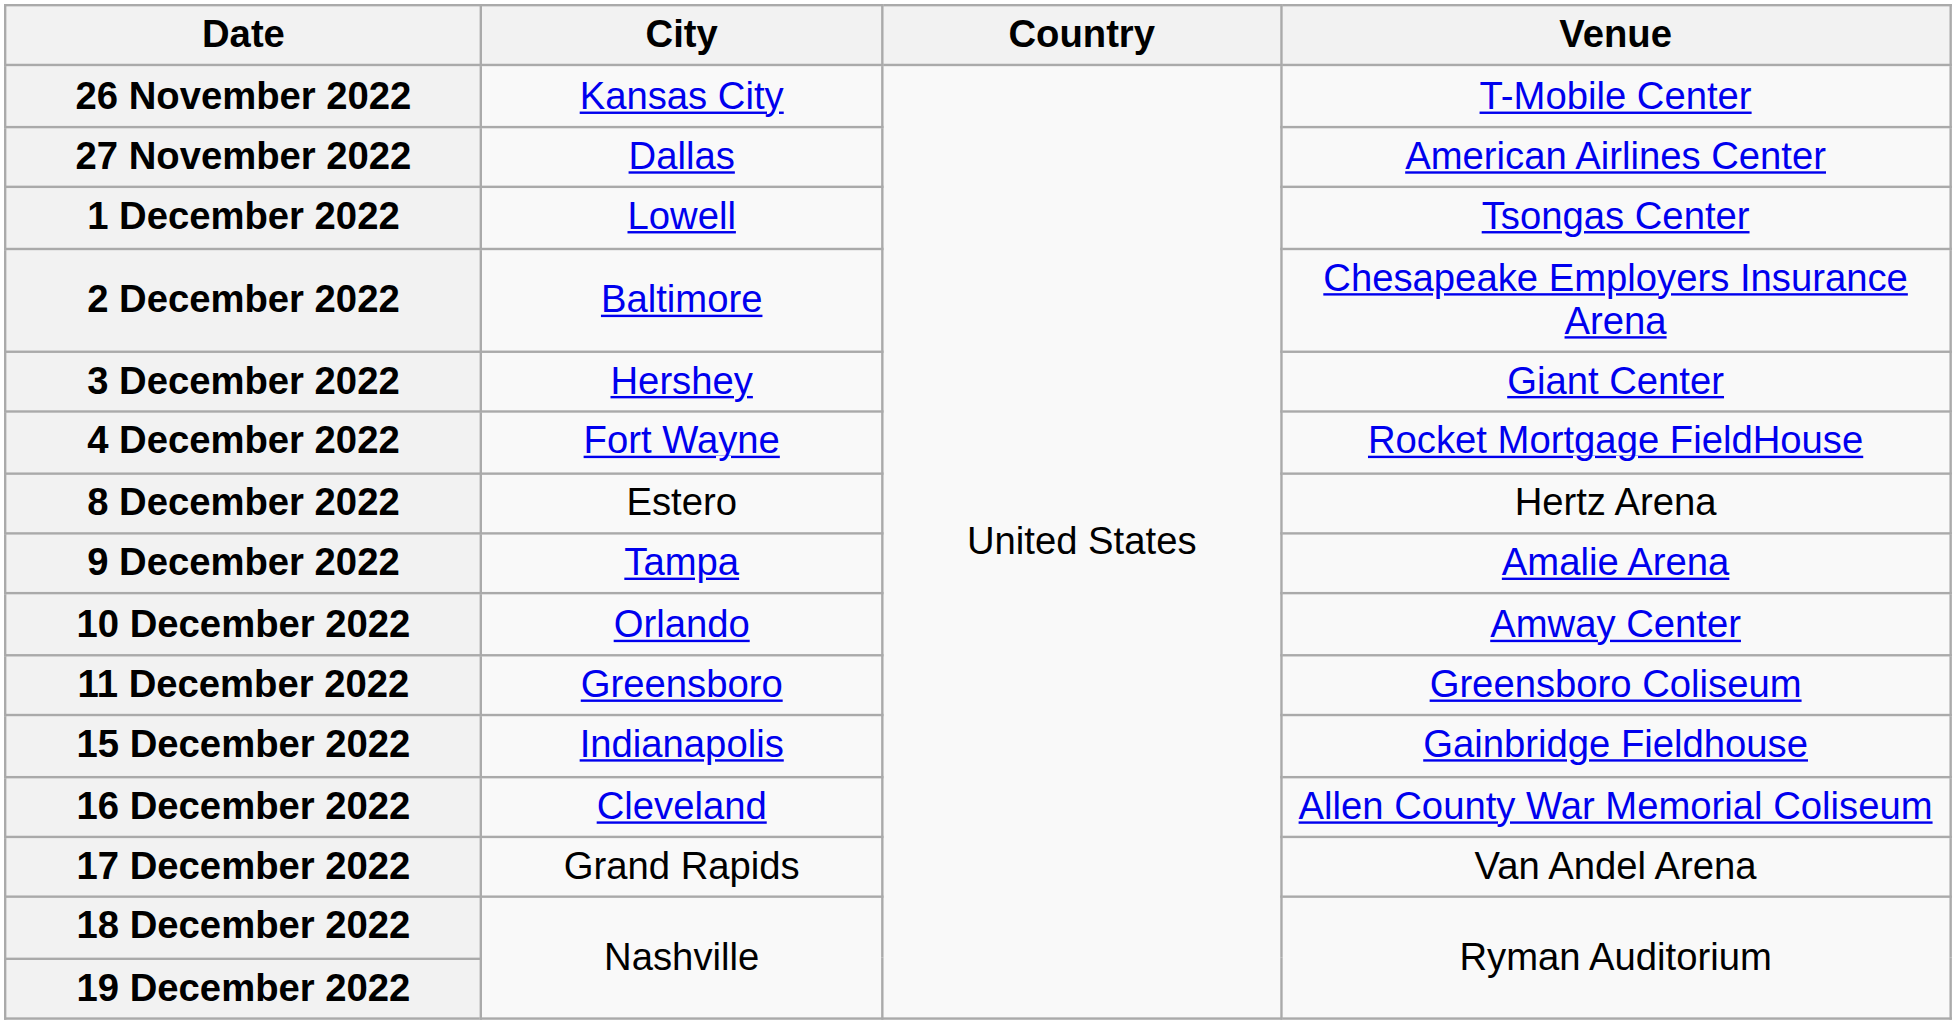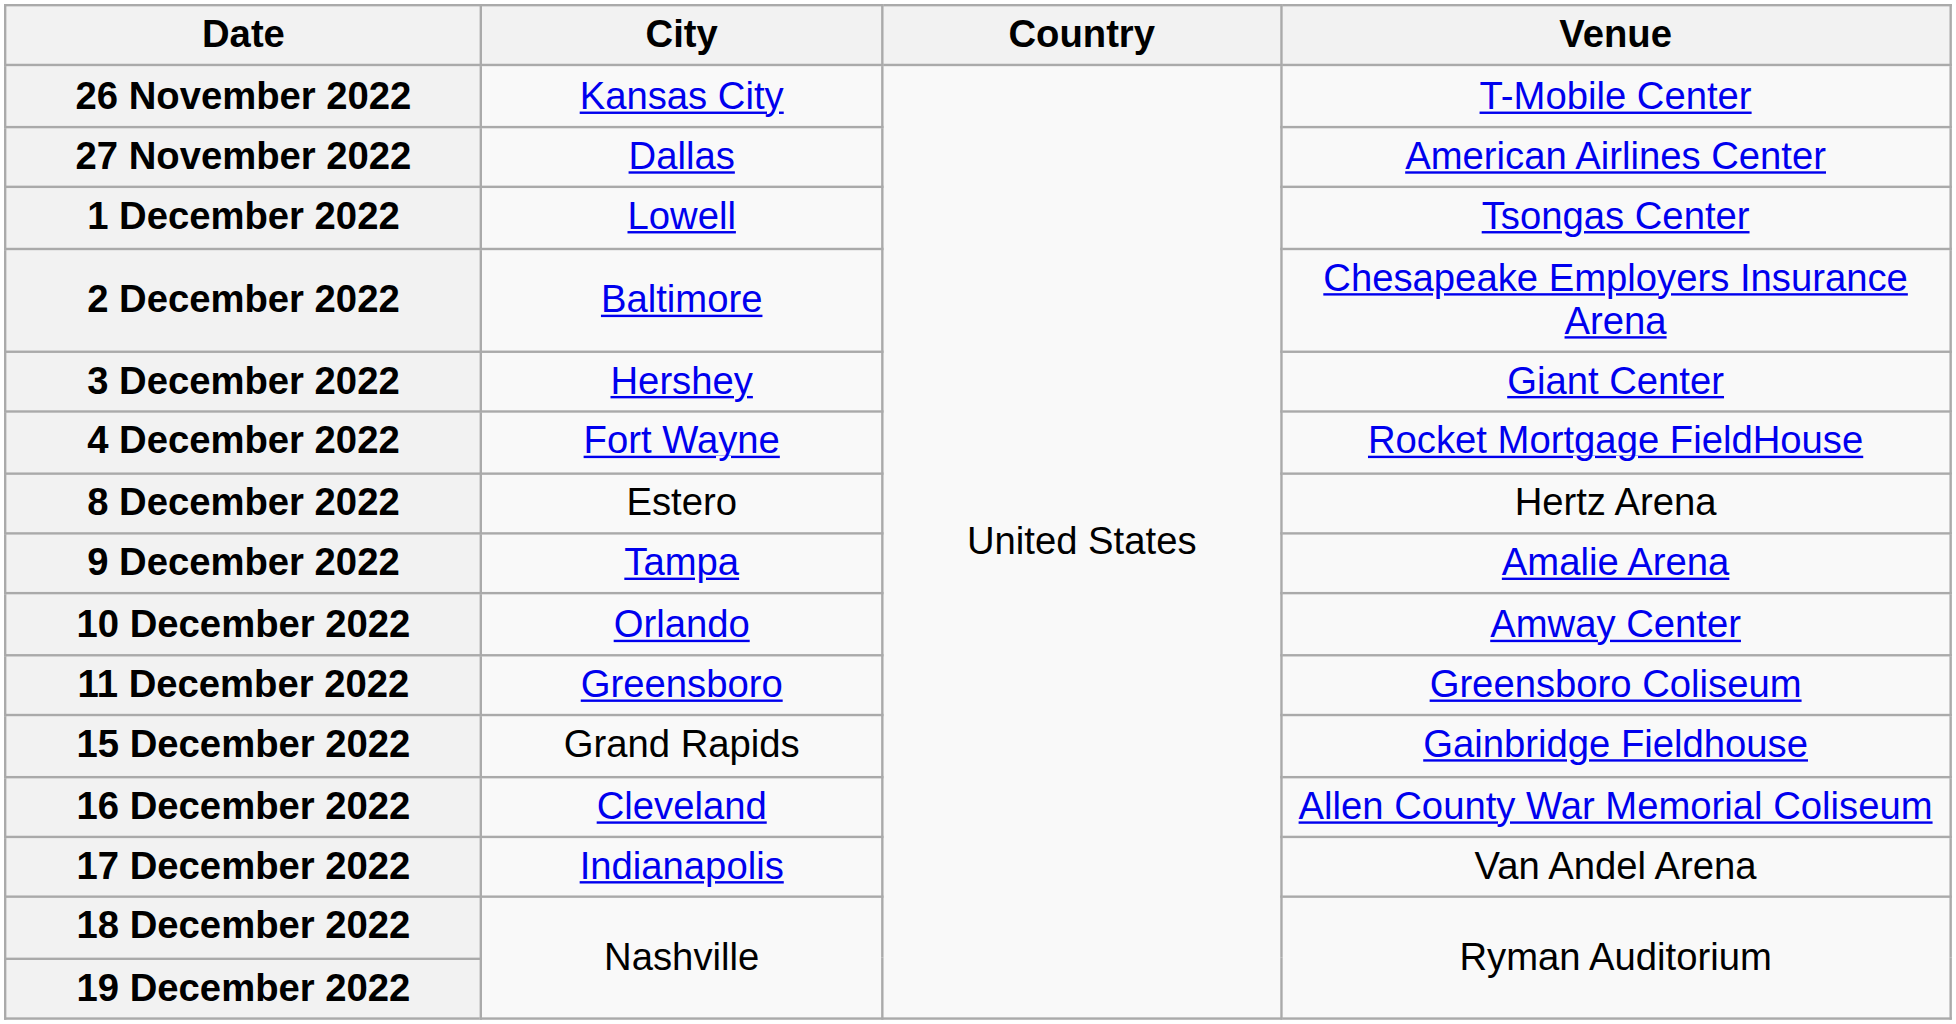(682, 744) Indianapolis -> (682, 744) Grand Rapids
(682, 866) Grand Rapids -> (682, 866) Indianapolis
